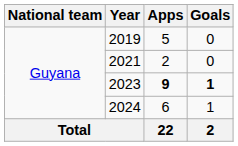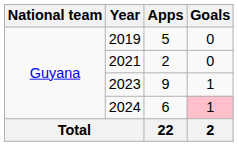(166, 84) bold -> (166, 84) normal
(210, 84) bold -> (210, 84) normal
(210, 107) no background -> (210, 107) pink background
